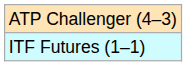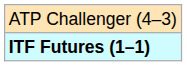(77, 47) normal -> (79, 47) bold
